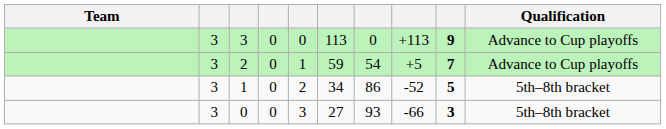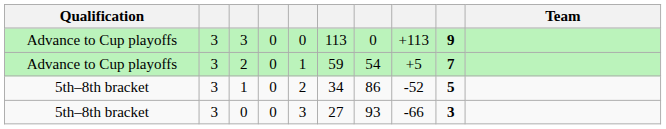columns swapped: (102, 16) <-> (563, 16)
